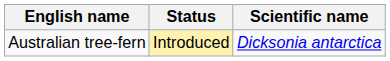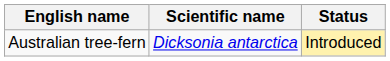columns swapped: (309, 17) <-> (191, 17)
